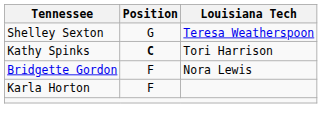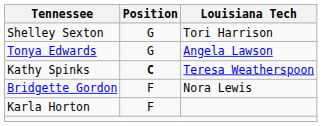(249, 32) Teresa Weatherspoon -> (228, 32) Tori Harrison
+ row: (52, 51)
(228, 51) Tori Harrison -> (249, 70) Teresa Weatherspoon
